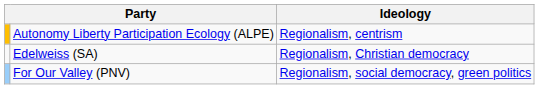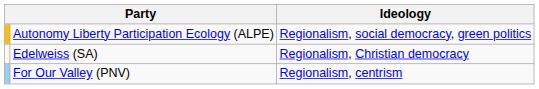(341, 34) Regionalism, centrism -> (405, 34) Regionalism, social democracy, green politics
(405, 73) Regionalism, social democracy, green politics -> (341, 73) Regionalism, centrism
